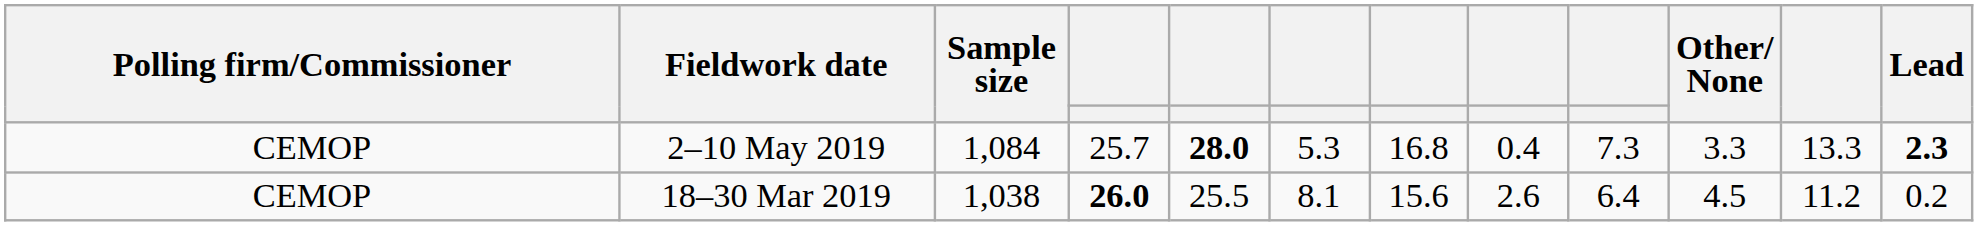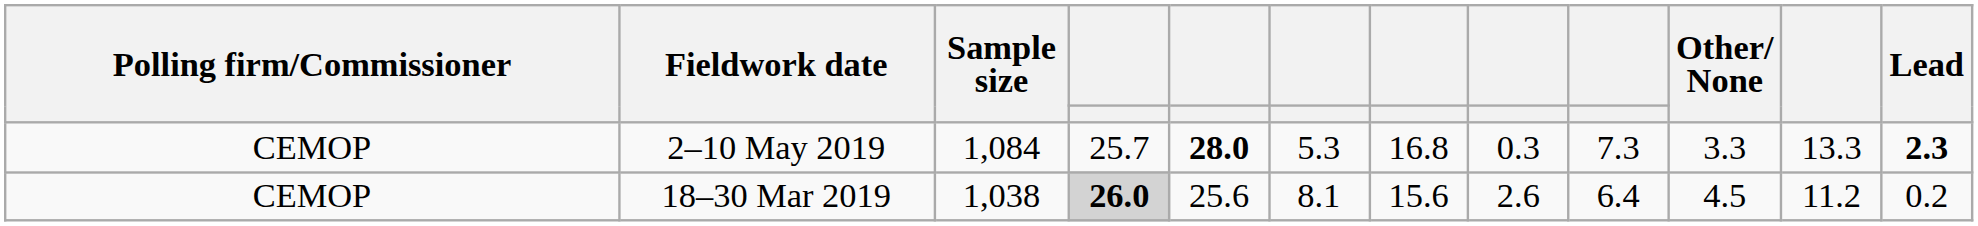(1518, 147) 0.4 -> (1518, 147) 0.3
(1119, 196) no background -> (1119, 196) lightgrey background
(1219, 196) 25.5 -> (1219, 196) 25.6
